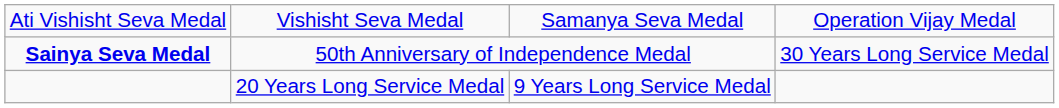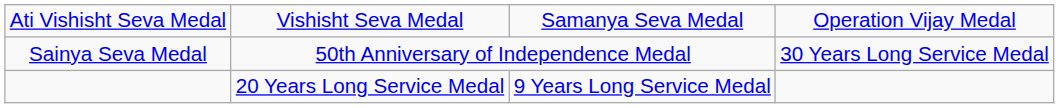(118, 53) bold -> (118, 53) normal
